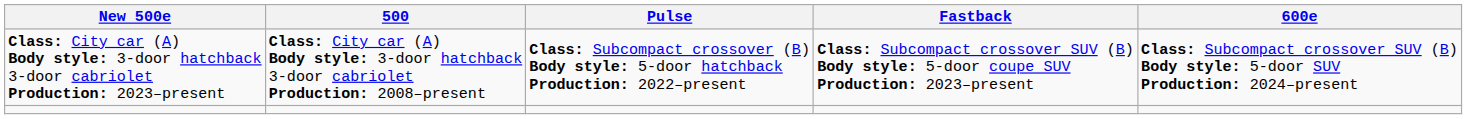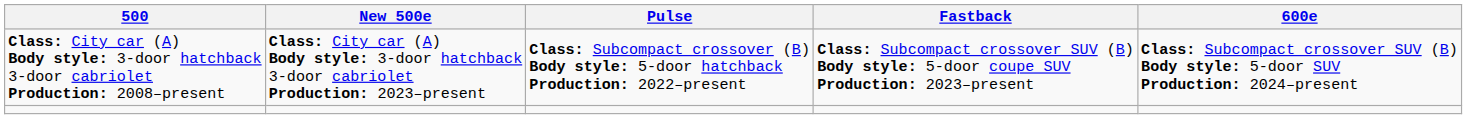columns swapped: (395, 17) <-> (135, 17)
